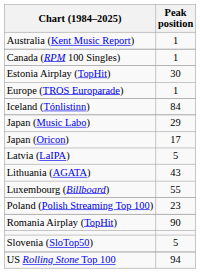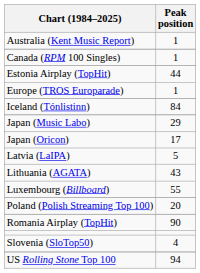(176, 73) 30 -> (176, 73) 44
(176, 205) 23 -> (176, 205) 20
(176, 243) 5 -> (176, 243) 4
